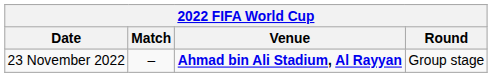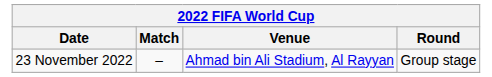(290, 61) bold -> (290, 61) normal
